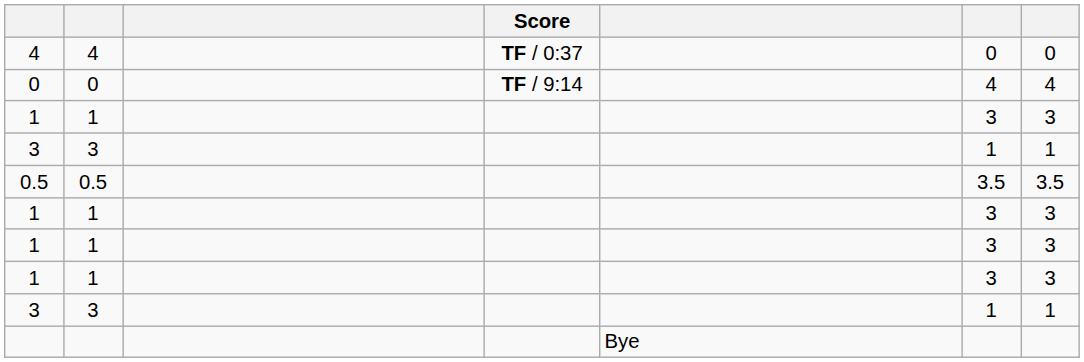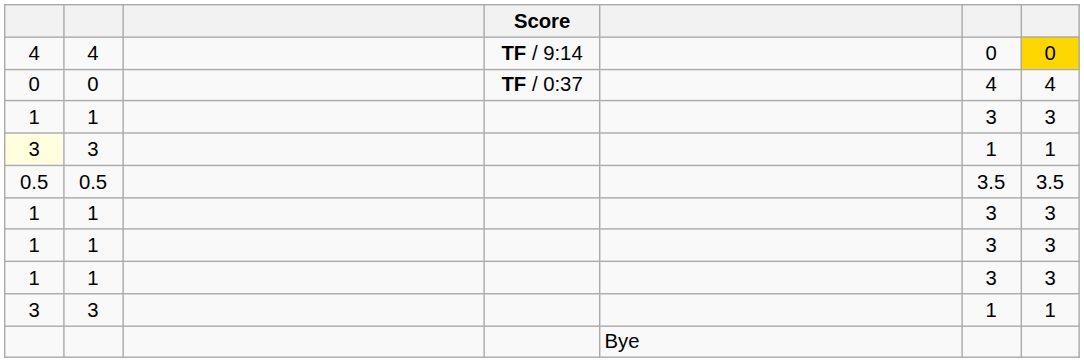(542, 53) TF / 0:37 -> (542, 53) TF / 9:14
(1050, 53) no background -> (1050, 53) gold background
(542, 85) TF / 9:14 -> (542, 85) TF / 0:37
(34, 149) no background -> (34, 149) lightyellow background
